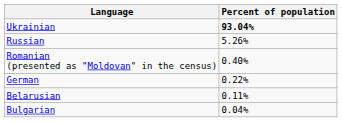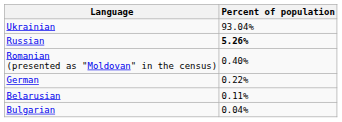(238, 26) bold -> (238, 26) normal
(235, 41) normal -> (235, 41) bold
